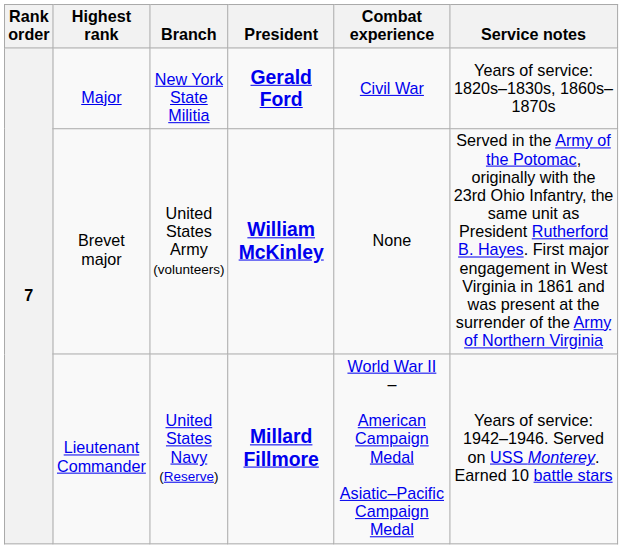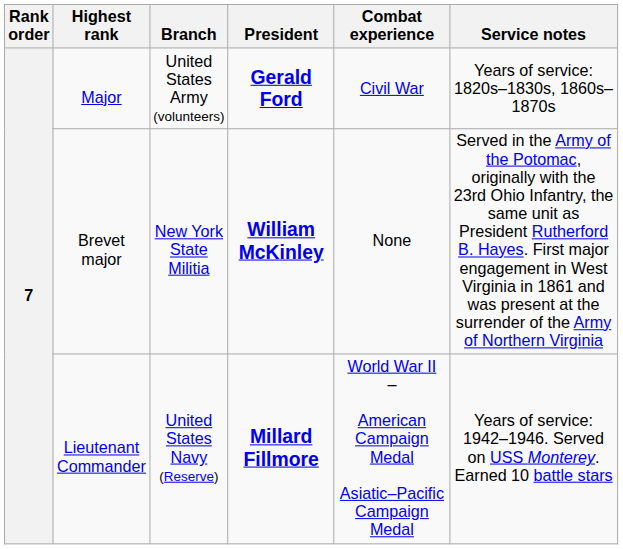(189, 97) New York State Militia -> (189, 88) United States Army (volunteers)
(189, 241) United States Army (volunteers) -> (189, 250) New York State Militia
